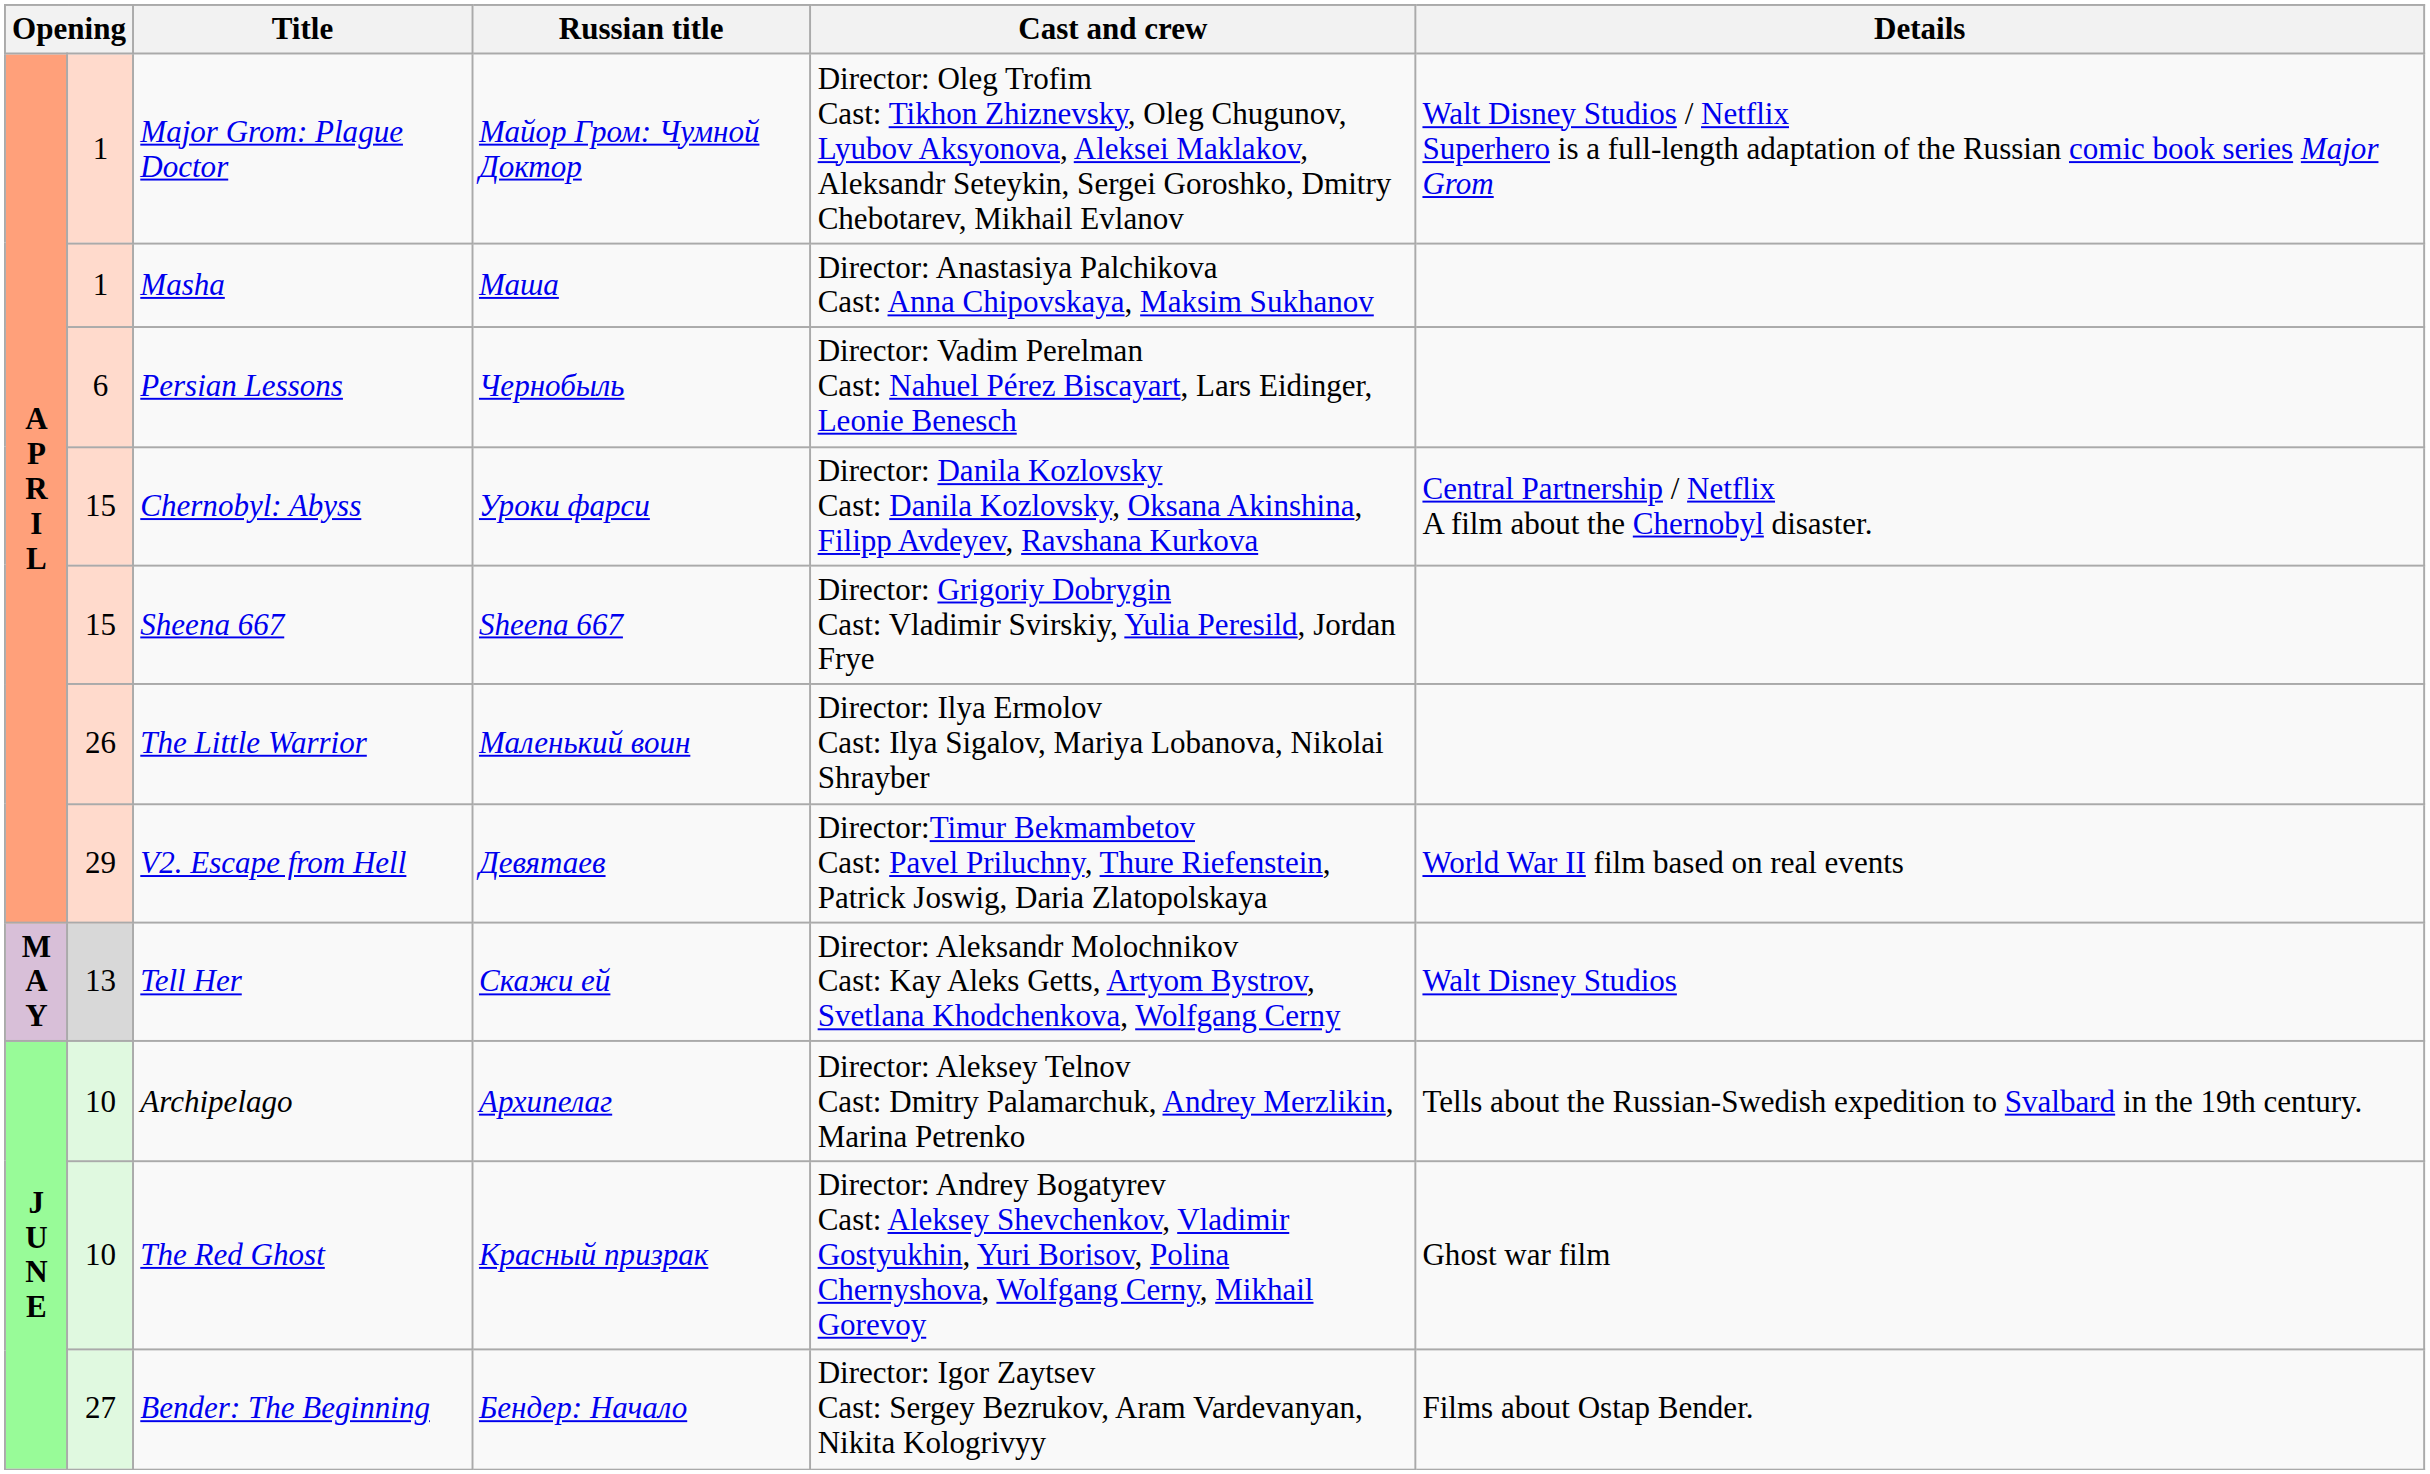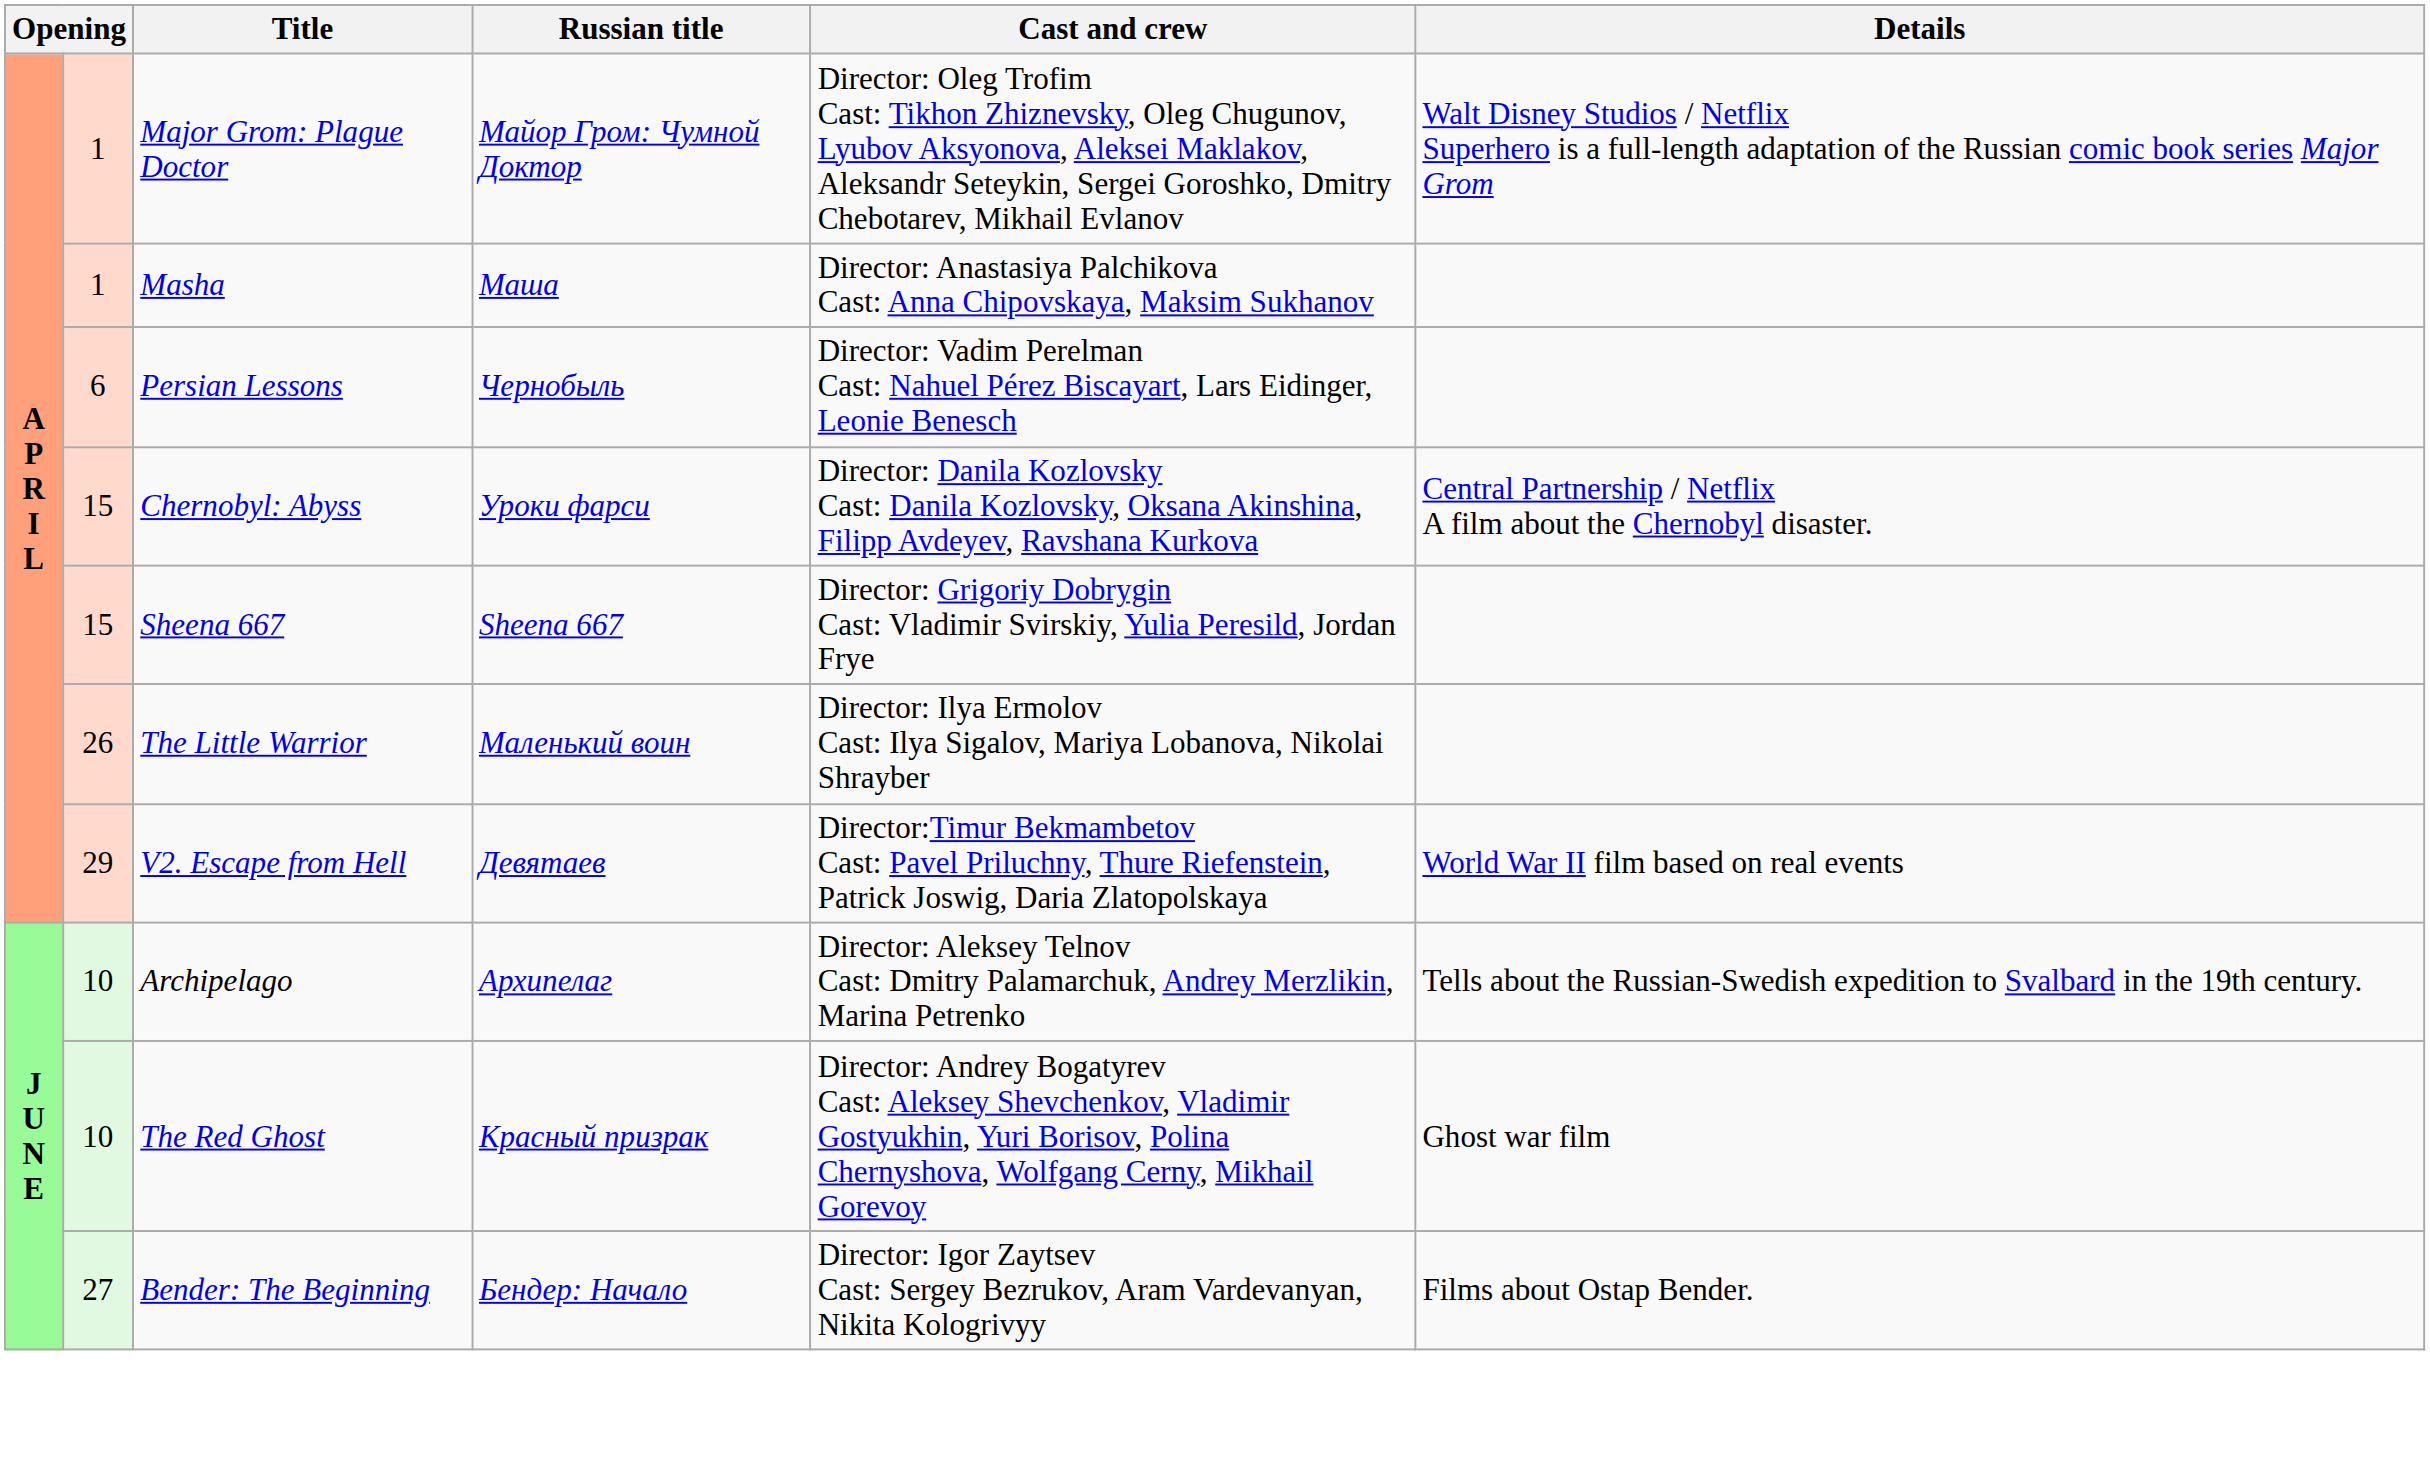- row: (191, 981)
